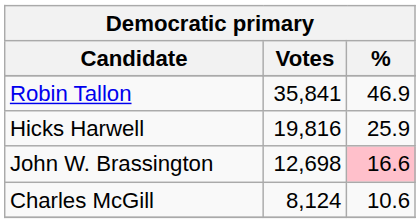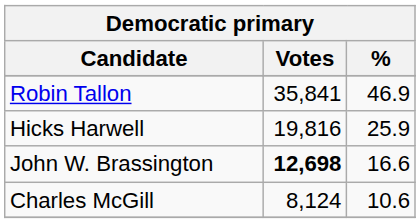(307, 164) normal -> (307, 164) bold
(389, 164) pink background -> (389, 164) no background
